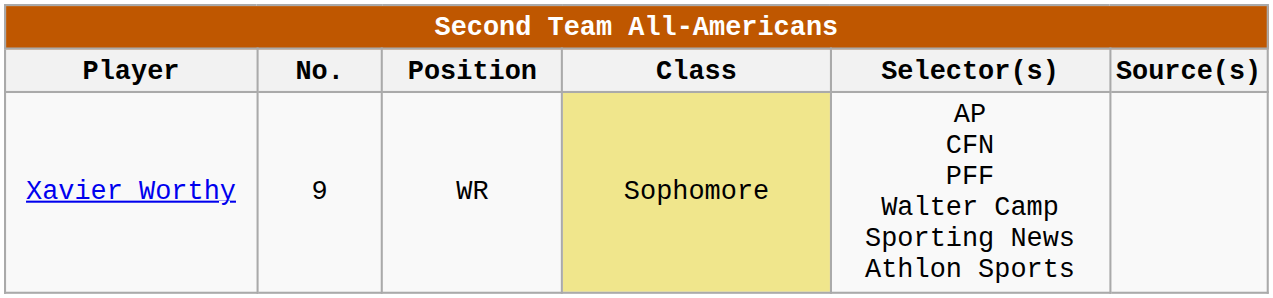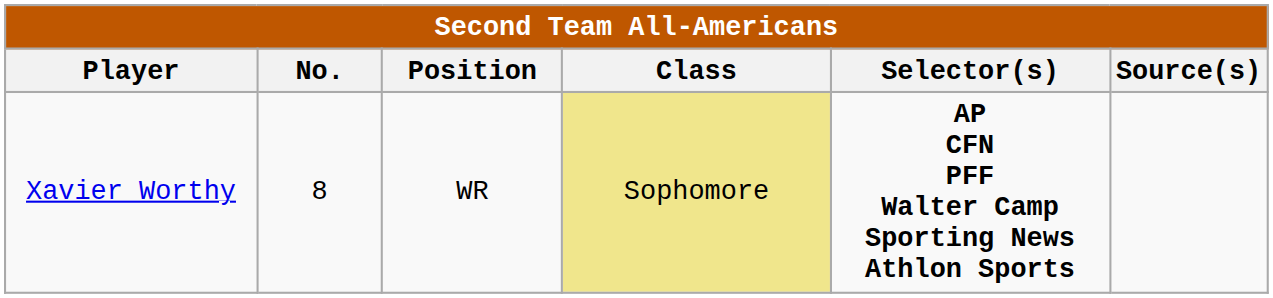(320, 192) 9 -> (320, 192) 8
(970, 192) normal -> (970, 192) bold
